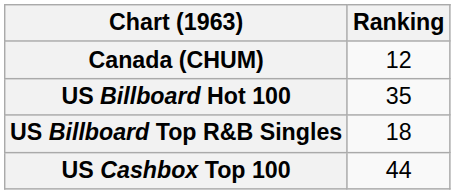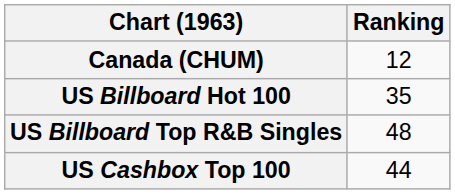(399, 133) 18 -> (399, 133) 48
